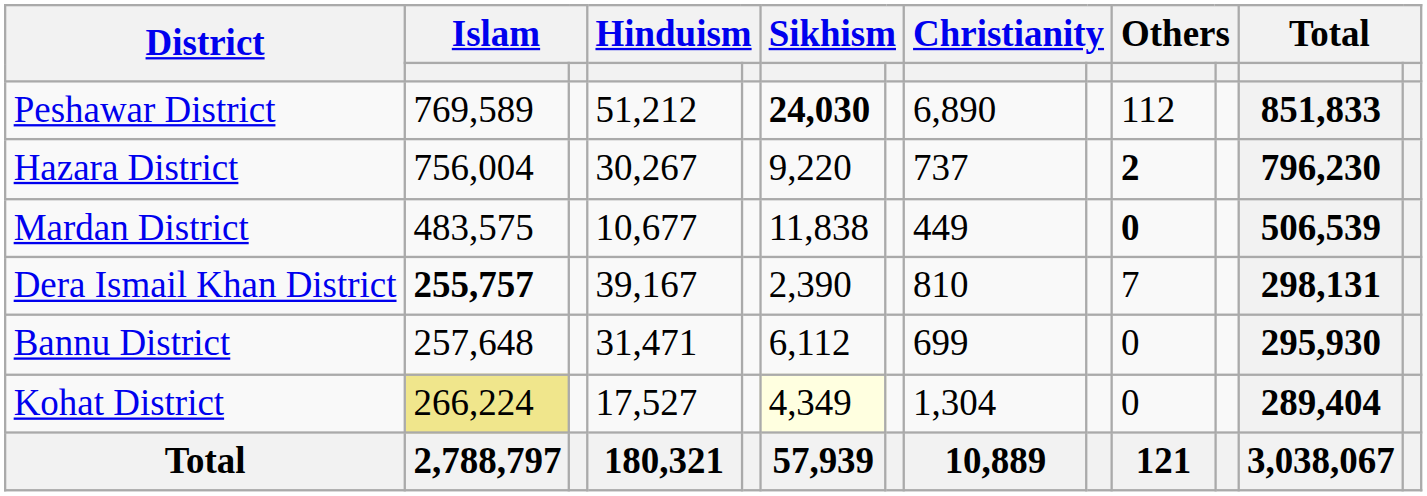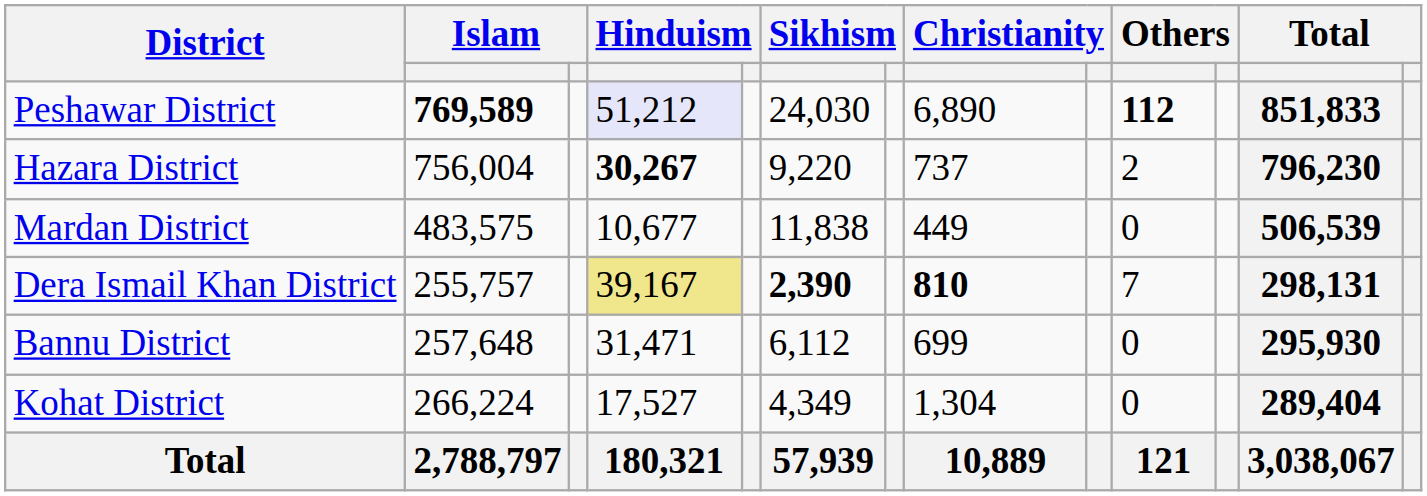(474, 109) normal -> (474, 109) bold
(646, 109) no background -> (646, 109) lavender background
(819, 109) bold -> (819, 109) normal
(1148, 109) normal -> (1148, 109) bold
(646, 168) normal -> (646, 168) bold
(1130, 168) bold -> (1130, 168) normal
(1130, 226) bold -> (1130, 226) normal
(474, 285) bold -> (474, 285) normal
(646, 285) no background -> (646, 285) khaki background
(810, 285) normal -> (810, 285) bold
(941, 285) normal -> (941, 285) bold
(474, 402) khaki background -> (474, 402) no background
(810, 402) lightyellow background -> (810, 402) no background
